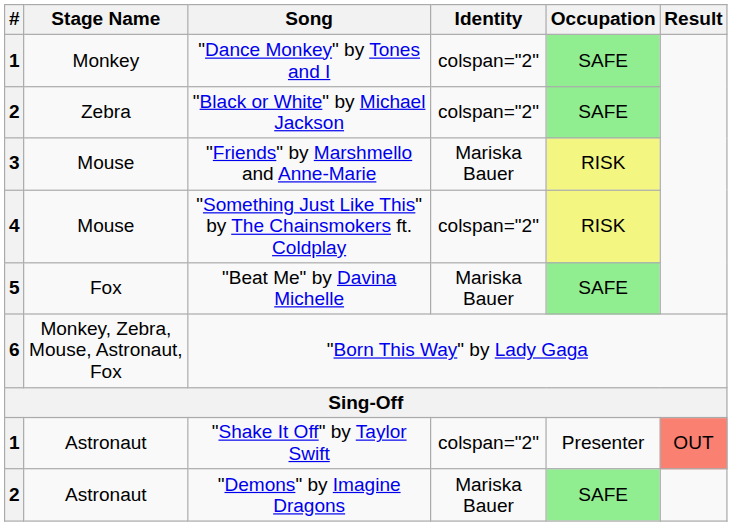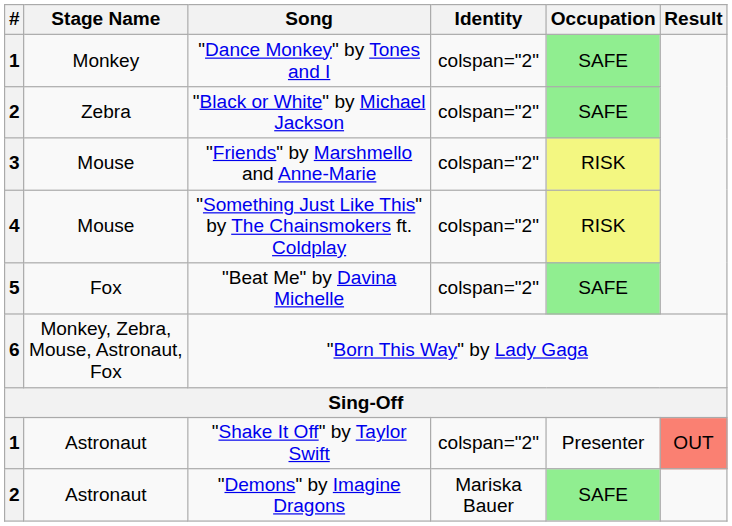(488, 163) Mariska Bauer -> (488, 163) colspan="2"
(488, 288) Mariska Bauer -> (488, 288) colspan="2"
